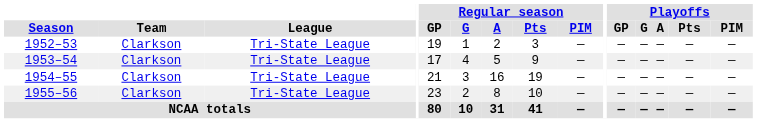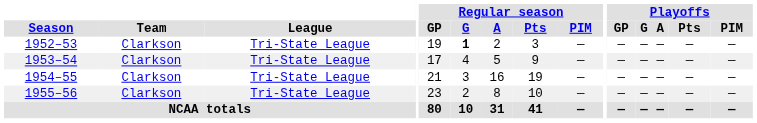(466, 45) normal -> (466, 45) bold
